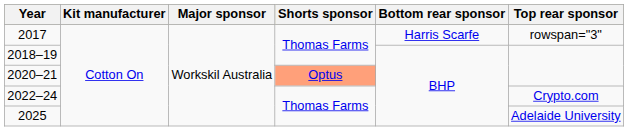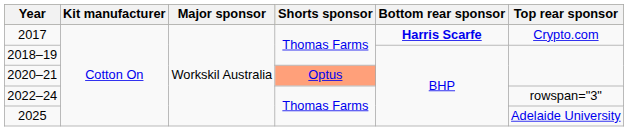(442, 34) normal -> (442, 34) bold
(566, 34) rowspan="3" -> (566, 34) Crypto.com
(566, 95) Crypto.com -> (566, 95) rowspan="3"
